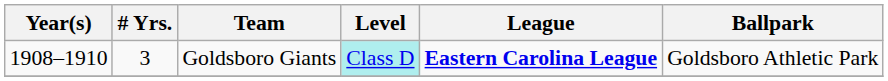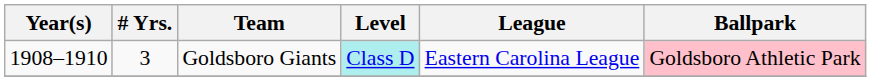(541, 58) bold -> (532, 58) normal
(773, 58) no background -> (755, 58) pink background
